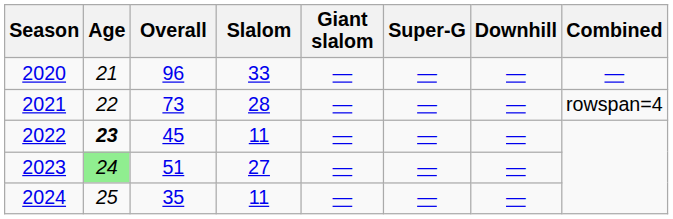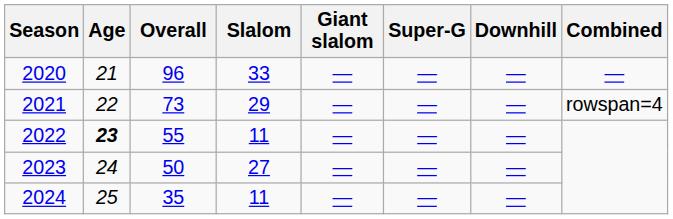(259, 104) 28 -> (259, 104) 29
(173, 135) 45 -> (173, 135) 55
(107, 167) lightgreen background -> (107, 167) no background
(173, 167) 51 -> (173, 167) 50
